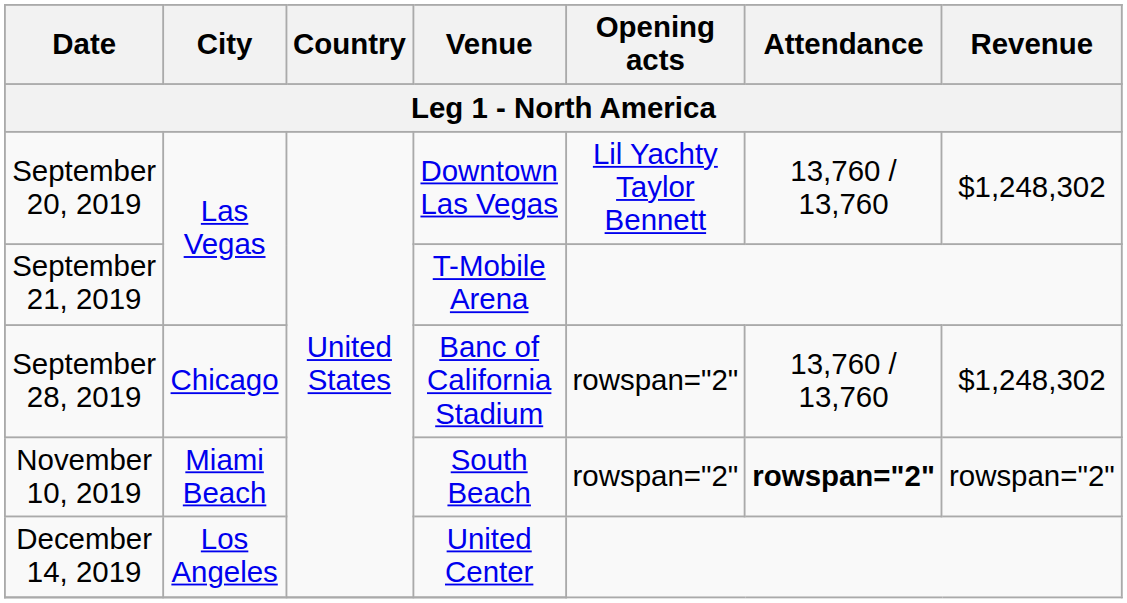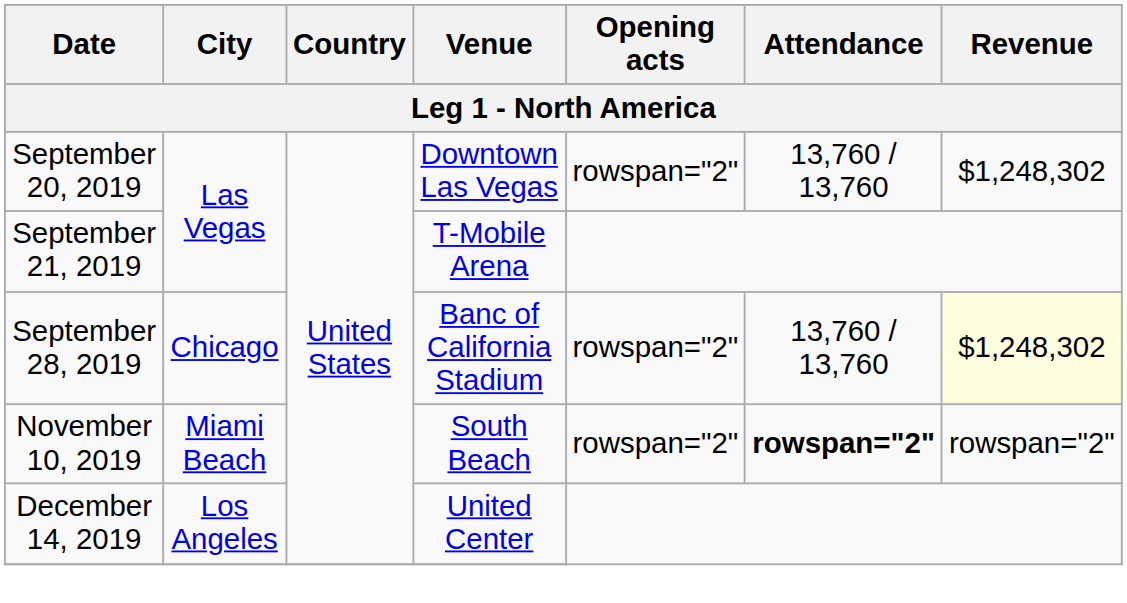(655, 187) Lil Yachty Taylor Bennett -> (655, 170) rowspan="2"
(1032, 380) no background -> (1032, 347) lightyellow background
